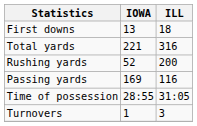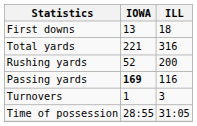(132, 80) normal -> (132, 80) bold
rows swapped: (35, 113) <-> (62, 96)
